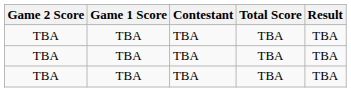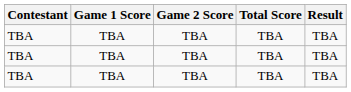columns swapped: (203, 14) <-> (46, 14)
